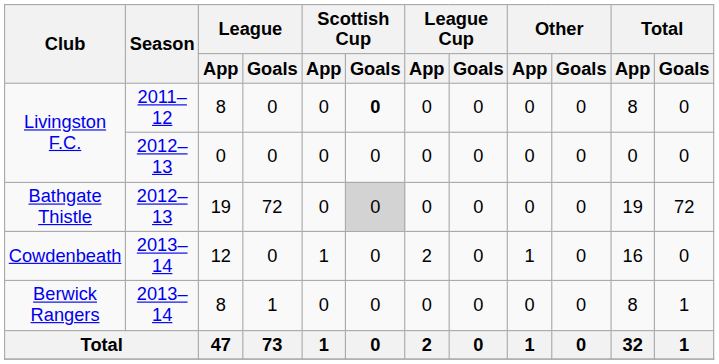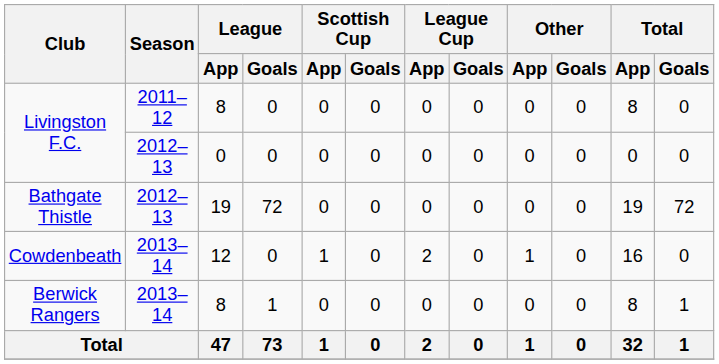(375, 107) bold -> (375, 107) normal
(375, 206) lightgrey background -> (375, 206) no background
